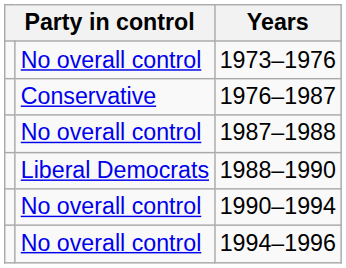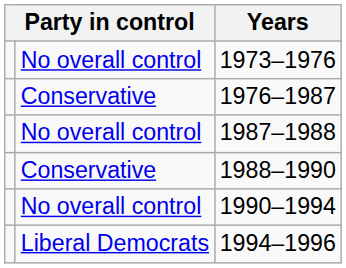(115, 170) Liberal Democrats -> (88, 170) Conservative
(111, 243) No overall control -> (115, 243) Liberal Democrats
